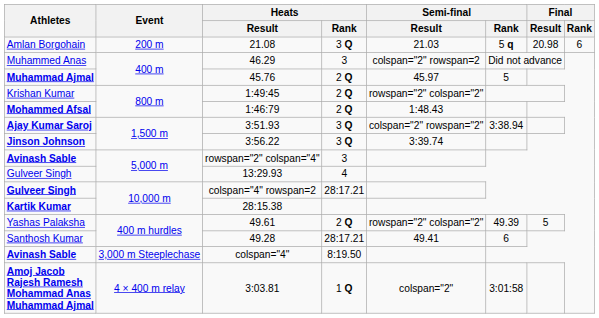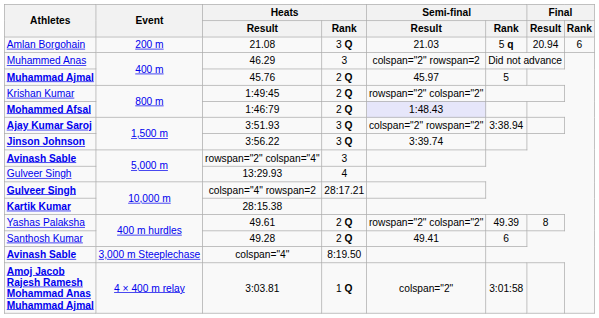(546, 45) 20.98 -> (546, 45) 20.94
(426, 110) no background -> (426, 110) lavender background
(546, 223) 5 -> (546, 223) 8
(344, 239) 28:17.21 -> (344, 239) 2 Q
